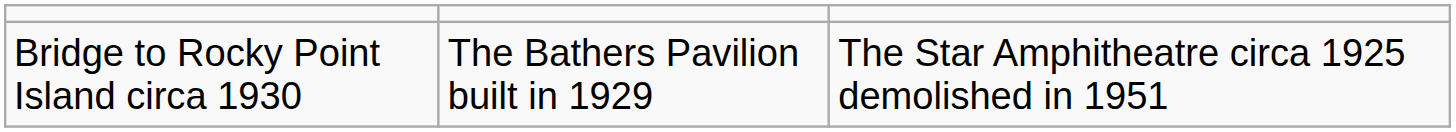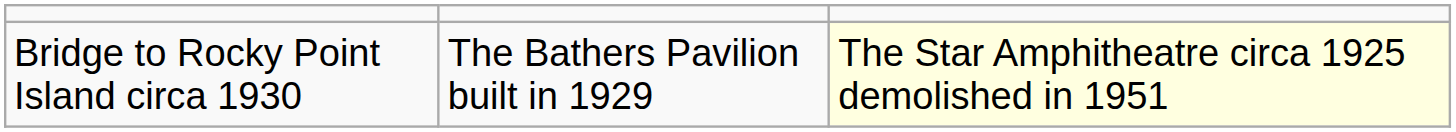(1122, 73) no background -> (1122, 73) lightyellow background
